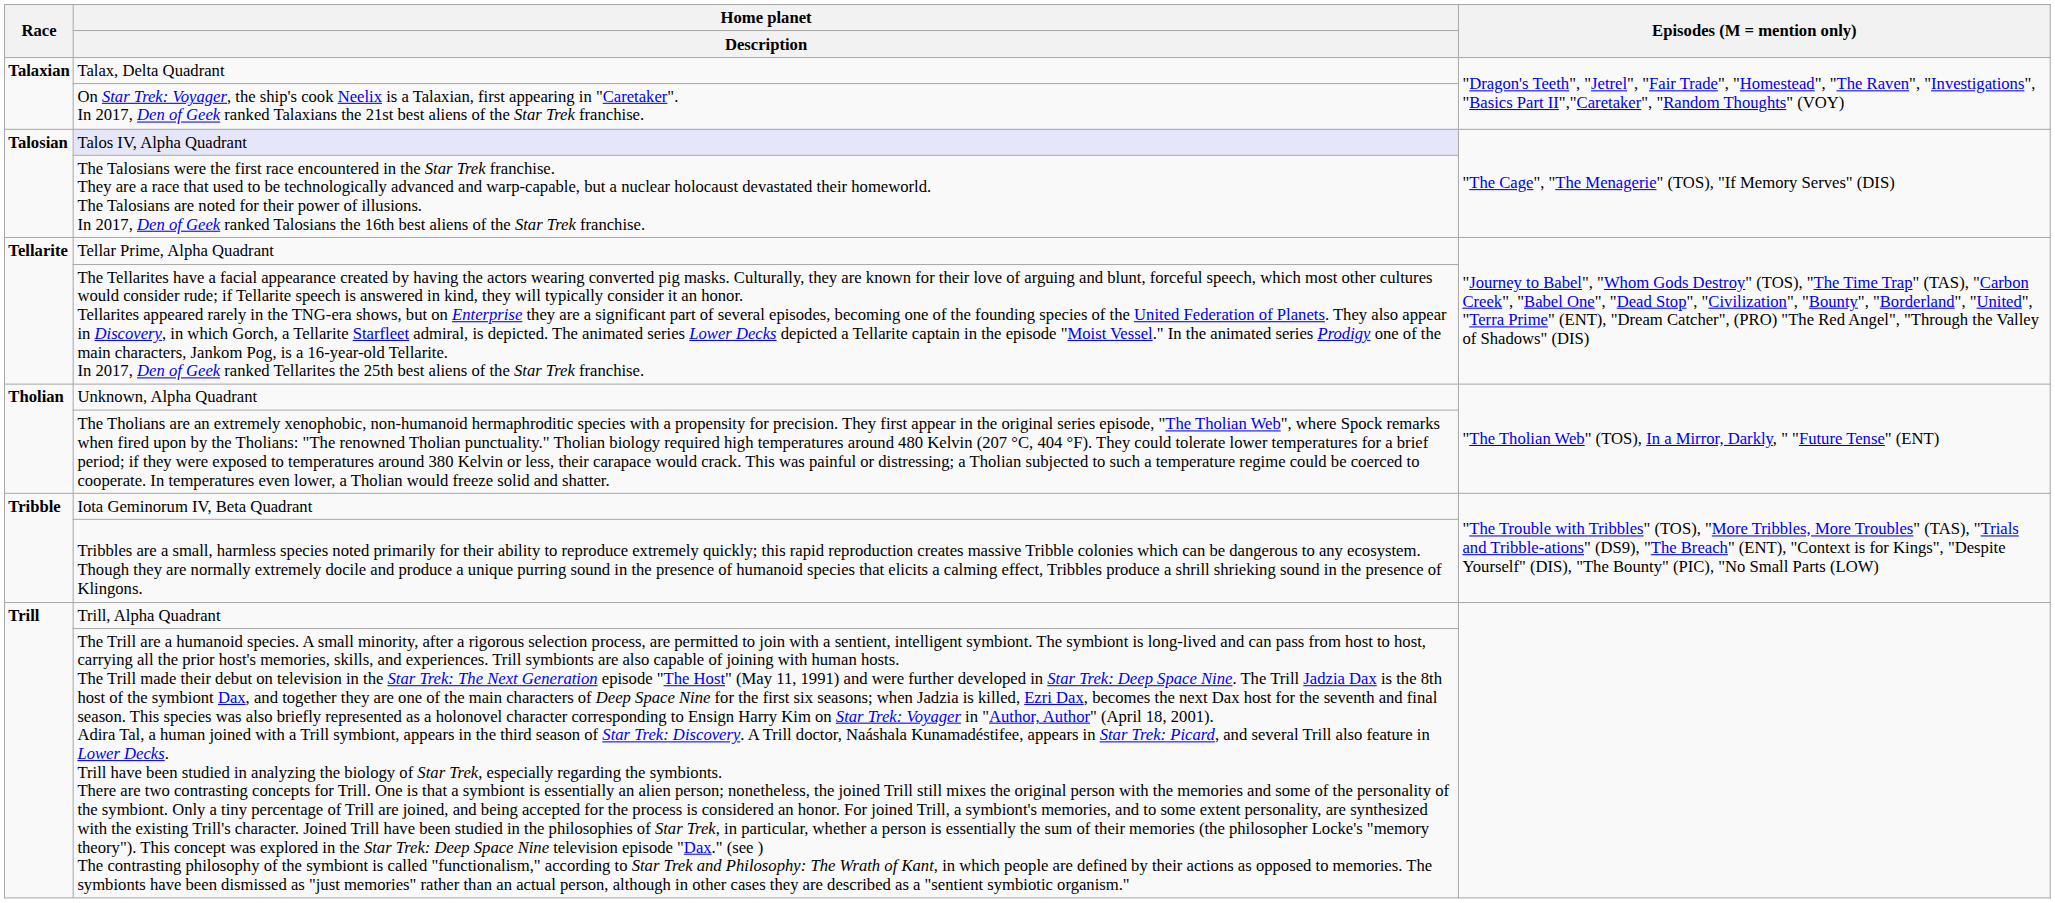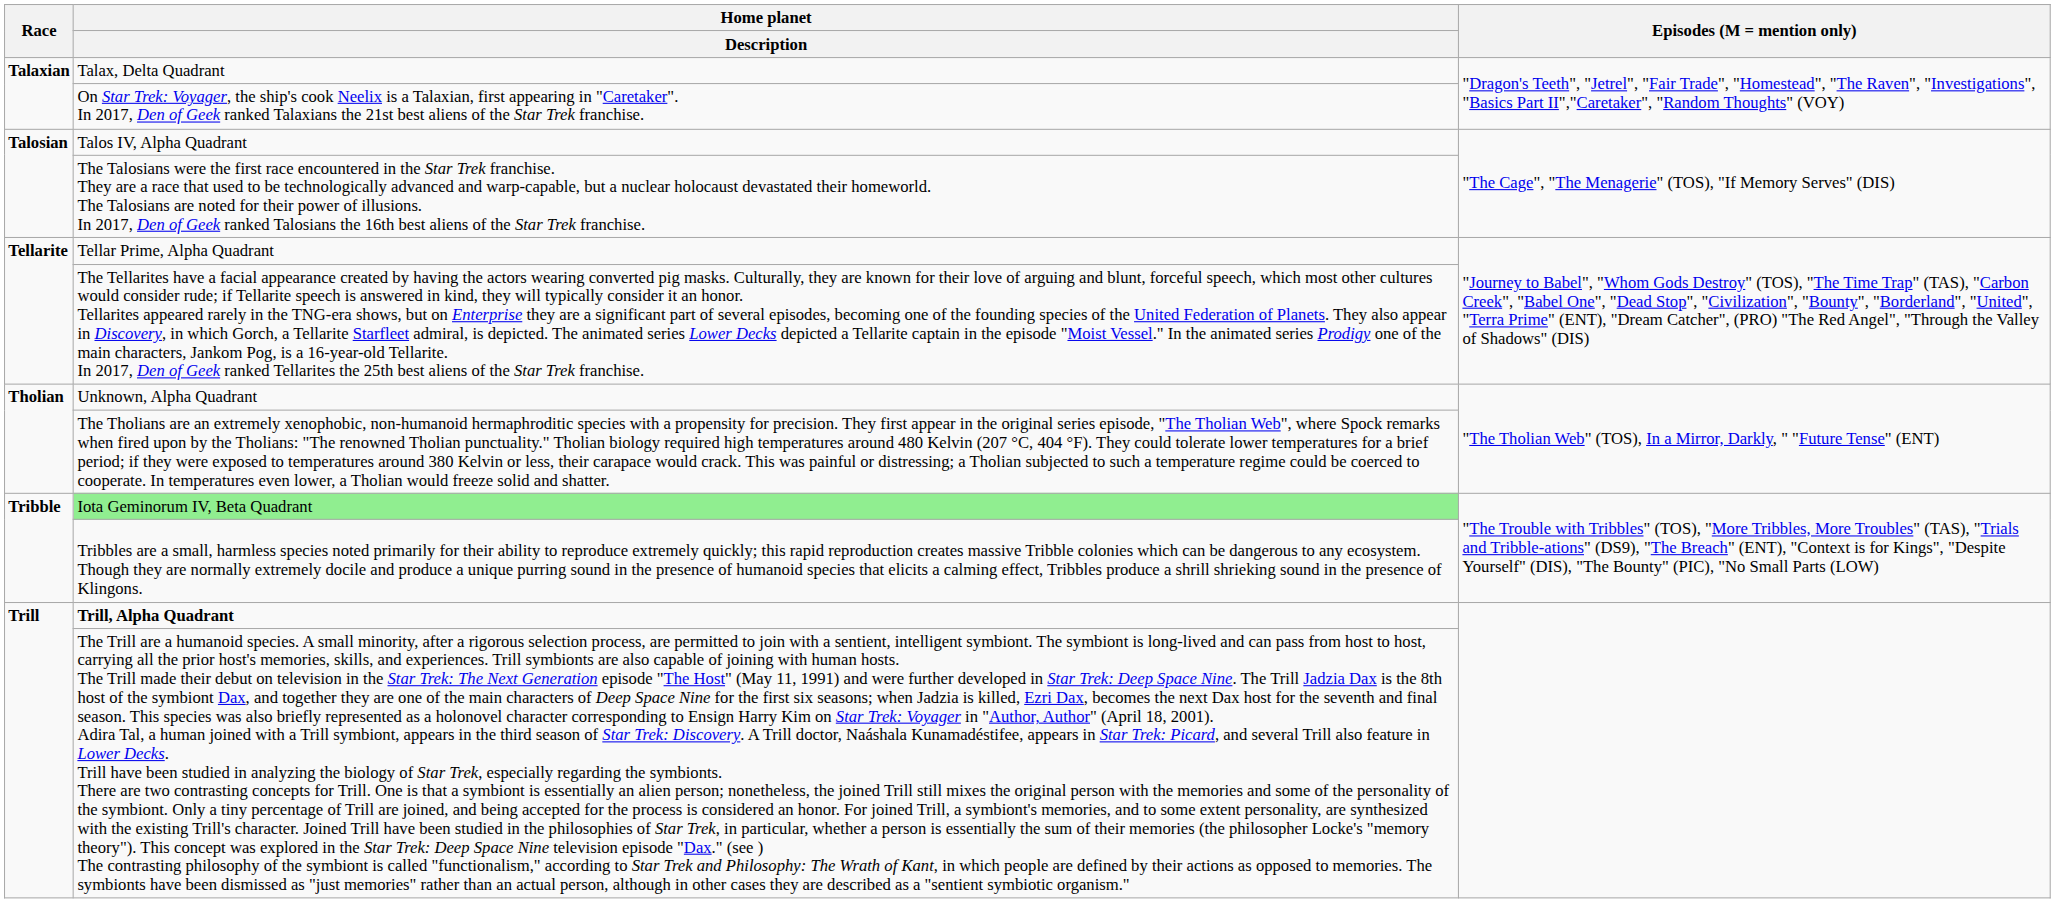(162, 141) lavender background -> (162, 141) no background
(195, 506) no background -> (195, 506) lightgreen background
(149, 615) normal -> (156, 615) bold
